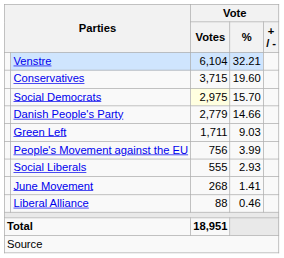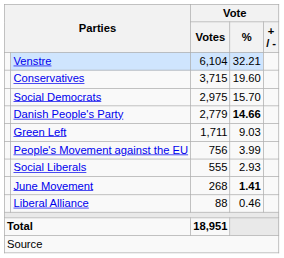(213, 97) lightyellow background -> (213, 97) no background
(247, 114) normal -> (247, 114) bold
(250, 185) normal -> (250, 185) bold
